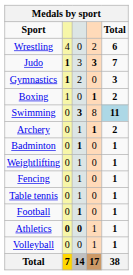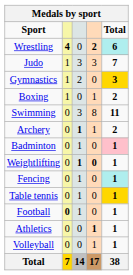(67, 46) normal -> (67, 46) bold
(94, 46) normal -> (94, 46) bold
(115, 46) no background -> (115, 46) paleturquoise background
(67, 63) bold -> (67, 63) normal
(94, 63) bold -> (94, 63) normal
(67, 79) bold -> (67, 79) normal
(115, 79) no background -> (115, 79) gold background
(94, 96) bold -> (94, 96) normal
(79, 113) bold -> (79, 113) normal
(115, 113) lightblue background -> (115, 113) no background
(79, 129) normal -> (79, 129) bold
(94, 129) bold -> (94, 129) normal
(79, 146) bold -> (79, 146) normal
(115, 146) no background -> (115, 146) pink background
(79, 162) normal -> (79, 162) bold
(94, 162) normal -> (94, 162) bold
(115, 179) no background -> (115, 179) paleturquoise background
(115, 195) no background -> (115, 195) gold background
(67, 212) normal -> (67, 212) bold
(79, 212) bold -> (79, 212) normal
(67, 228) bold -> (67, 228) normal
(79, 228) bold -> (79, 228) normal
(94, 228) normal -> (94, 228) bold
